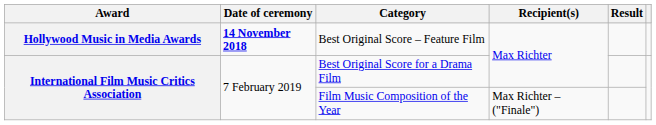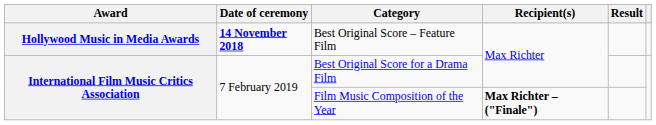(526, 103) normal -> (521, 103) bold
